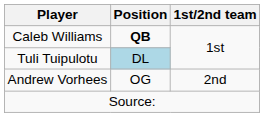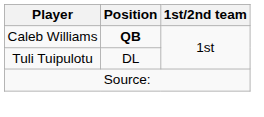(140, 58) lightblue background -> (131, 58) no background
- row: (57, 79)
